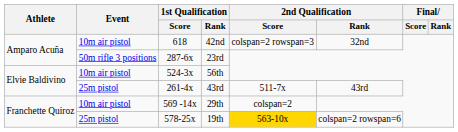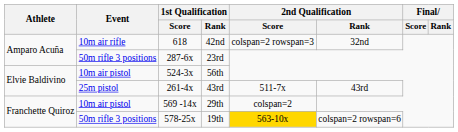(105, 42) 10m air pistol -> (102, 42) 10m air rifle
(99, 119) 25m pistol -> (118, 119) 50m rifle 3 positions
